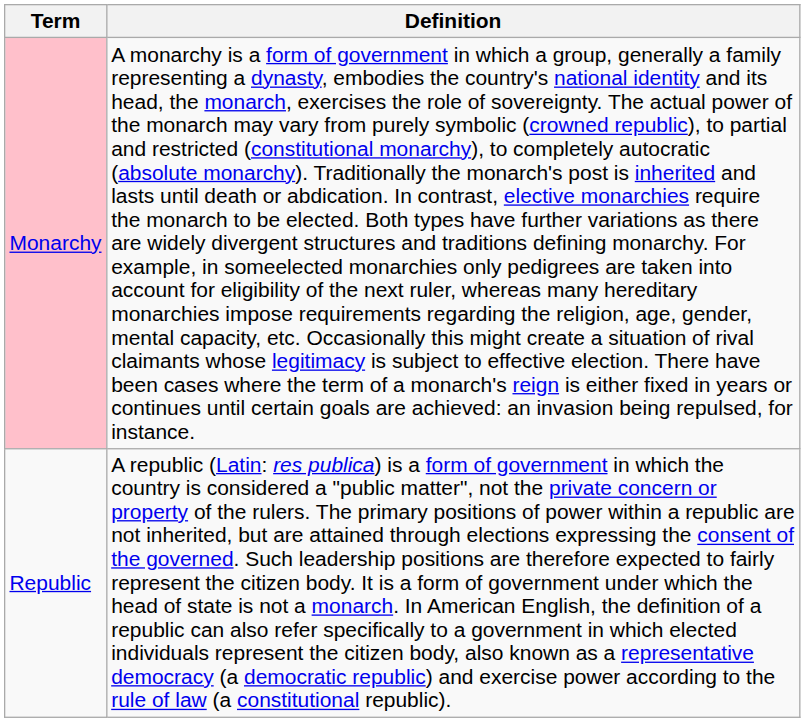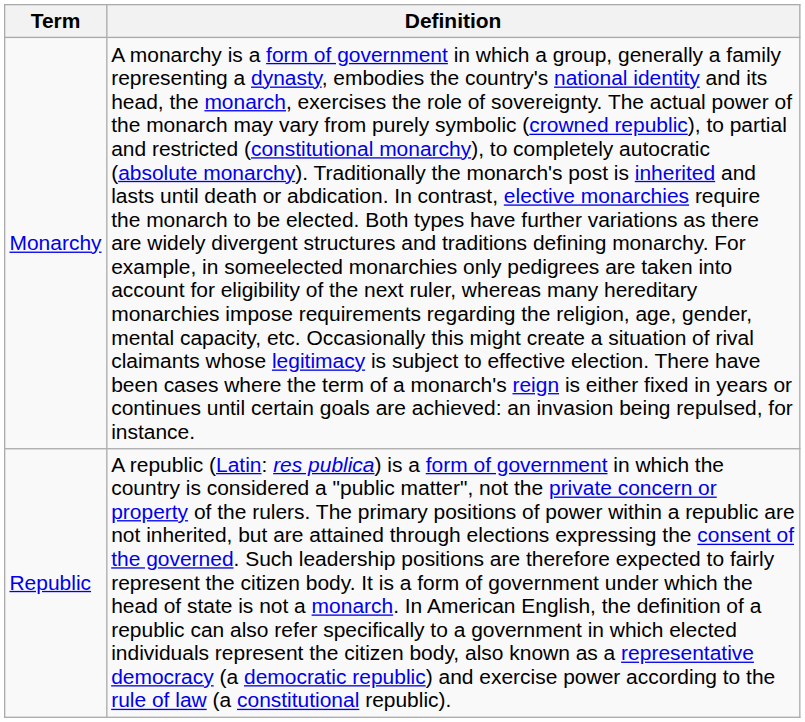(55, 243) pink background -> (55, 243) no background
